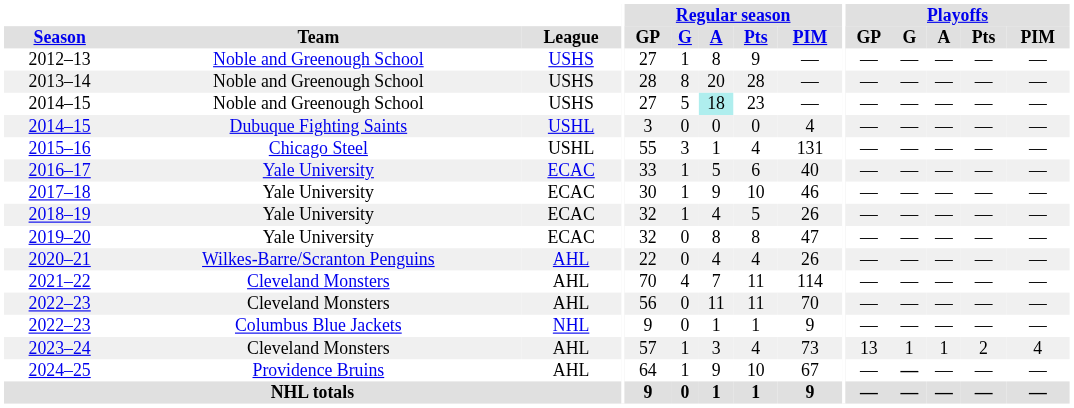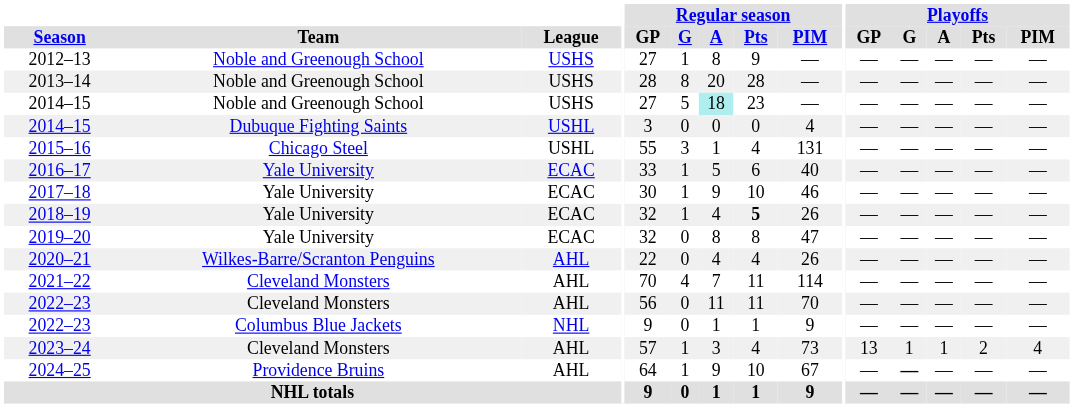(756, 214) normal -> (756, 214) bold
